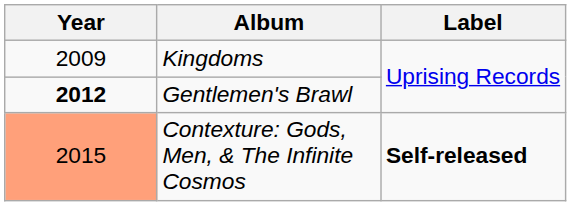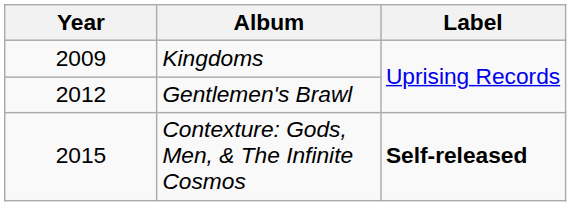(81, 94) bold -> (81, 94) normal
(81, 156) lightsalmon background -> (81, 156) no background
